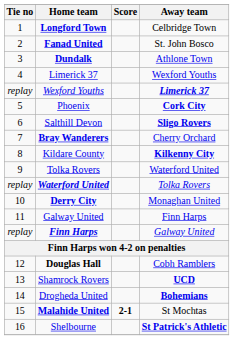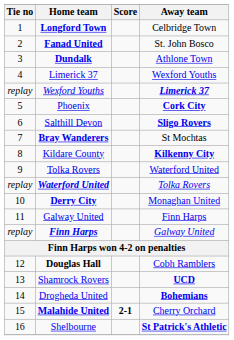(184, 138) Cherry Orchard -> (184, 138) St Mochtas
(184, 311) St Mochtas -> (184, 311) Cherry Orchard
